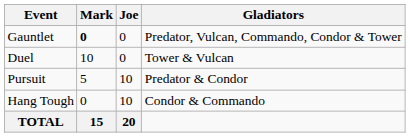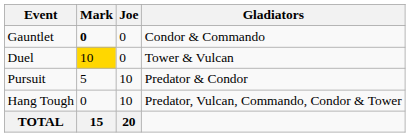(273, 36) Predator, Vulcan, Commando, Condor & Tower -> (205, 36) Condor & Commando
(87, 57) no background -> (87, 57) gold background
(205, 100) Condor & Commando -> (273, 100) Predator, Vulcan, Commando, Condor & Tower
